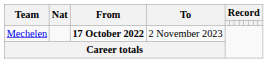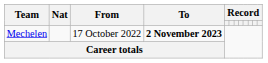(108, 33) bold -> (107, 33) normal
(186, 33) normal -> (184, 33) bold
